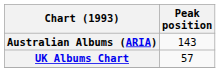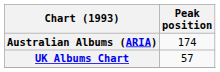(187, 42) 143 -> (187, 42) 174
